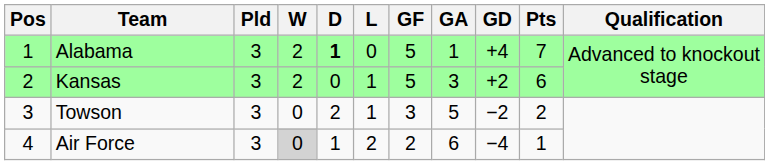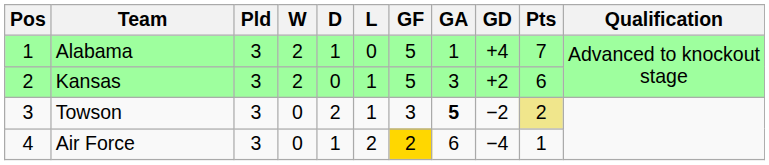(335, 50) bold -> (335, 50) normal
(454, 112) normal -> (454, 112) bold
(541, 112) no background -> (541, 112) khaki background
(297, 143) lightgrey background -> (297, 143) no background
(411, 143) no background -> (411, 143) gold background
